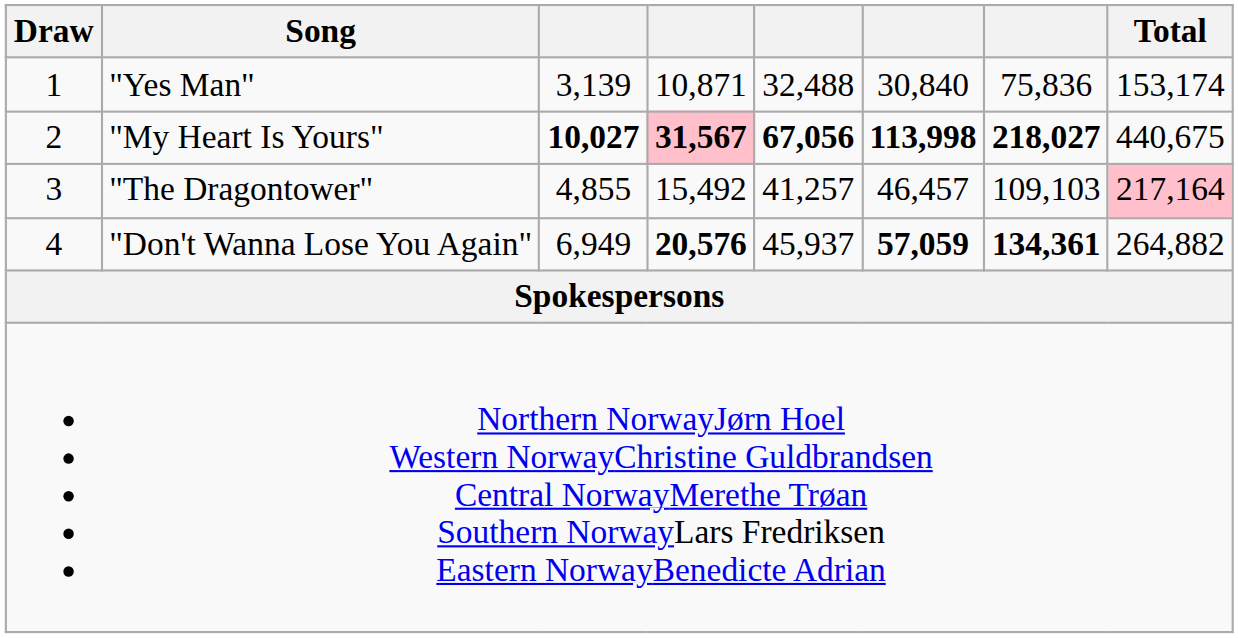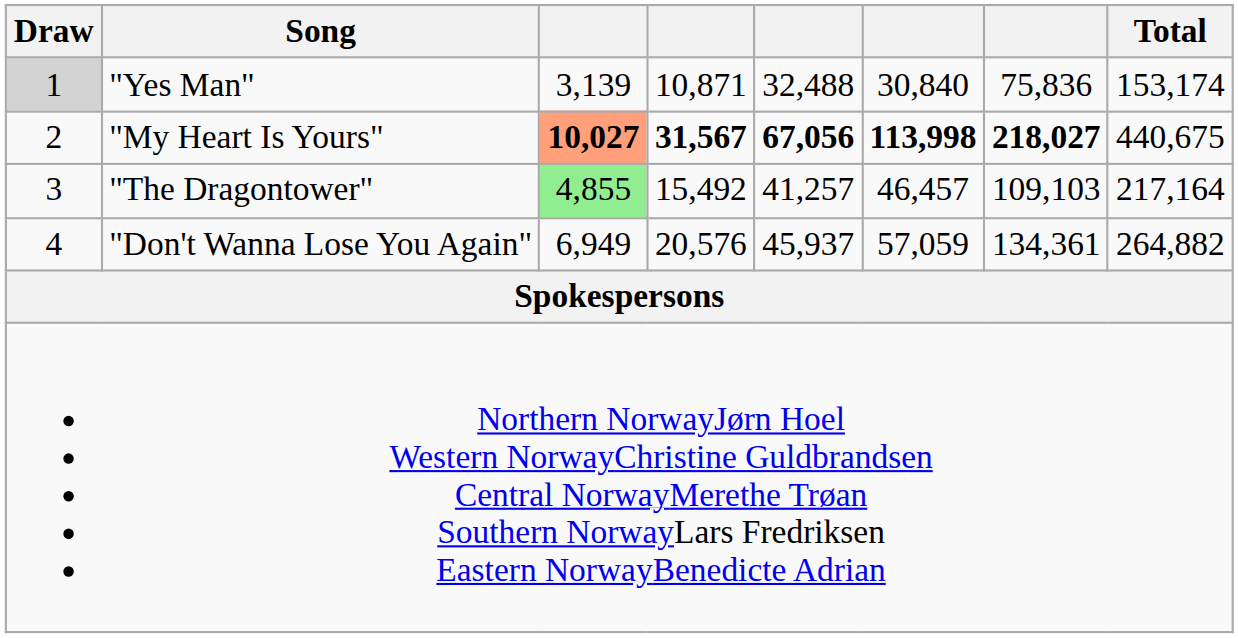(54, 84) no background -> (54, 84) lightgrey background
(593, 137) no background -> (593, 137) lightsalmon background
(701, 137) pink background -> (701, 137) no background
(593, 190) no background -> (593, 190) lightgreen background
(1170, 190) pink background -> (1170, 190) no background
(701, 243) bold -> (701, 243) normal
(923, 243) bold -> (923, 243) normal
(1046, 243) bold -> (1046, 243) normal
